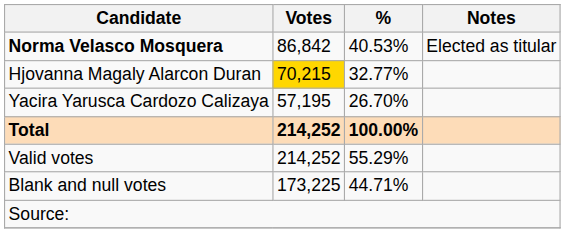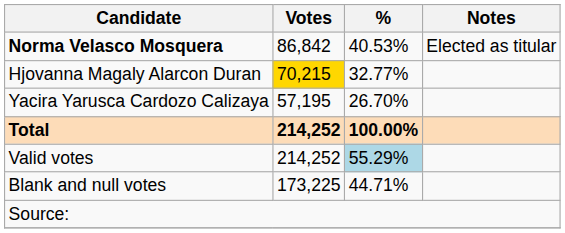(379, 158) no background -> (379, 158) lightblue background
